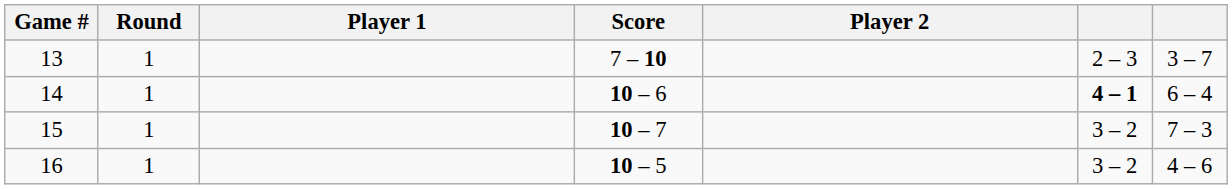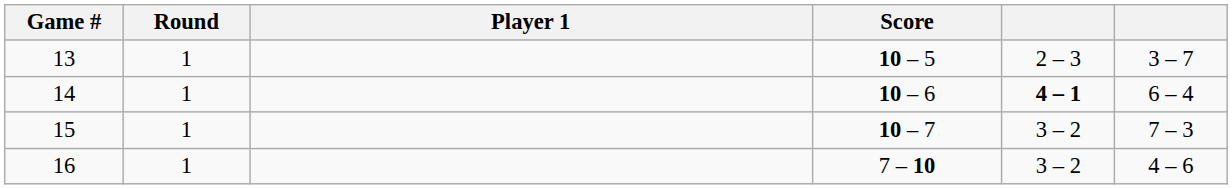- column: (890, 22)
(638, 58) 7 – 10 -> (907, 58) 10 – 5
(638, 165) 10 – 5 -> (907, 165) 7 – 10
